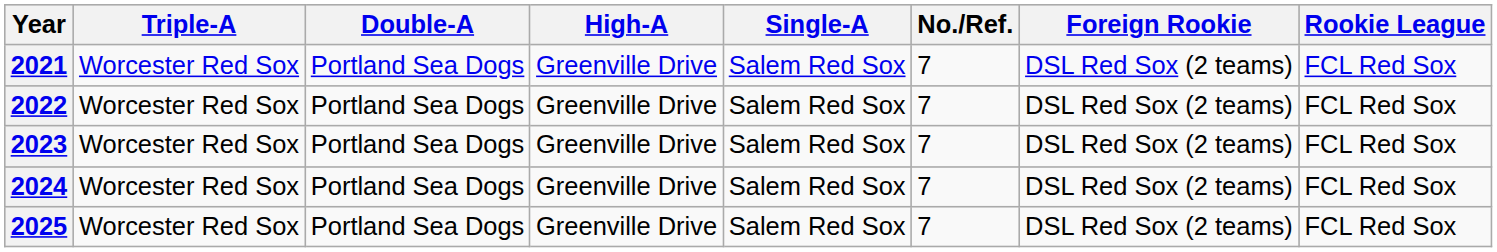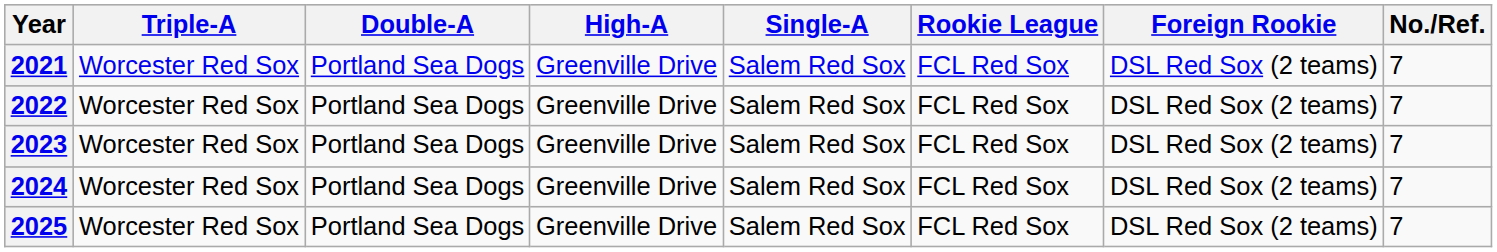columns swapped: (1395, 24) <-> (965, 24)
